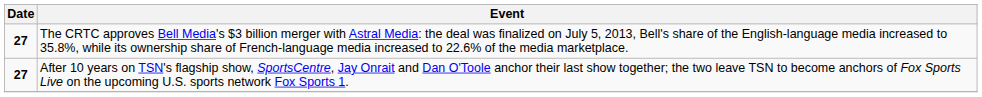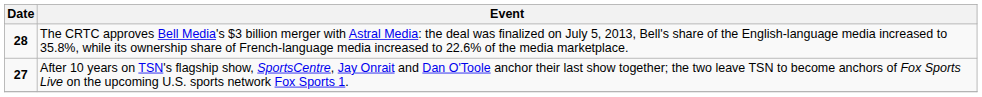(21, 41) 27 -> (21, 41) 28
